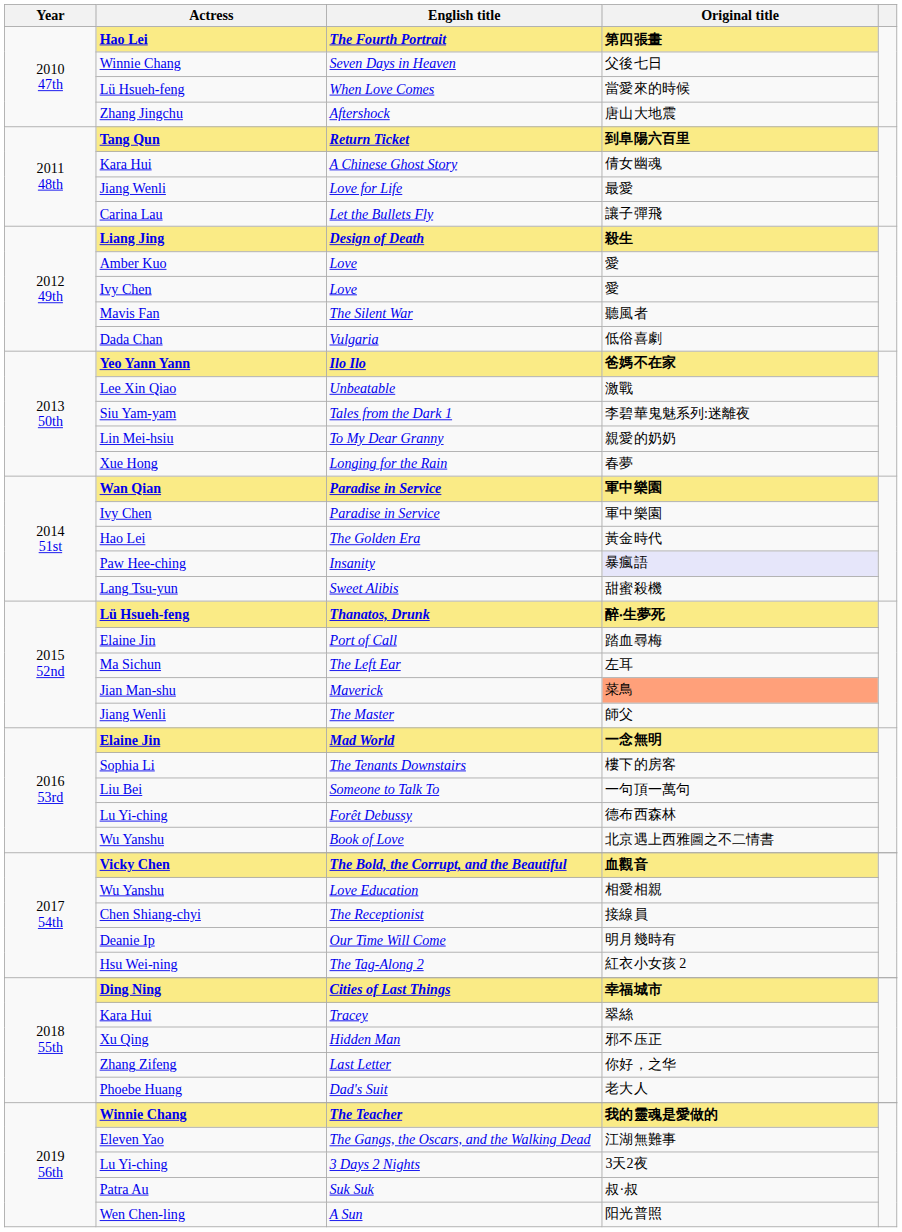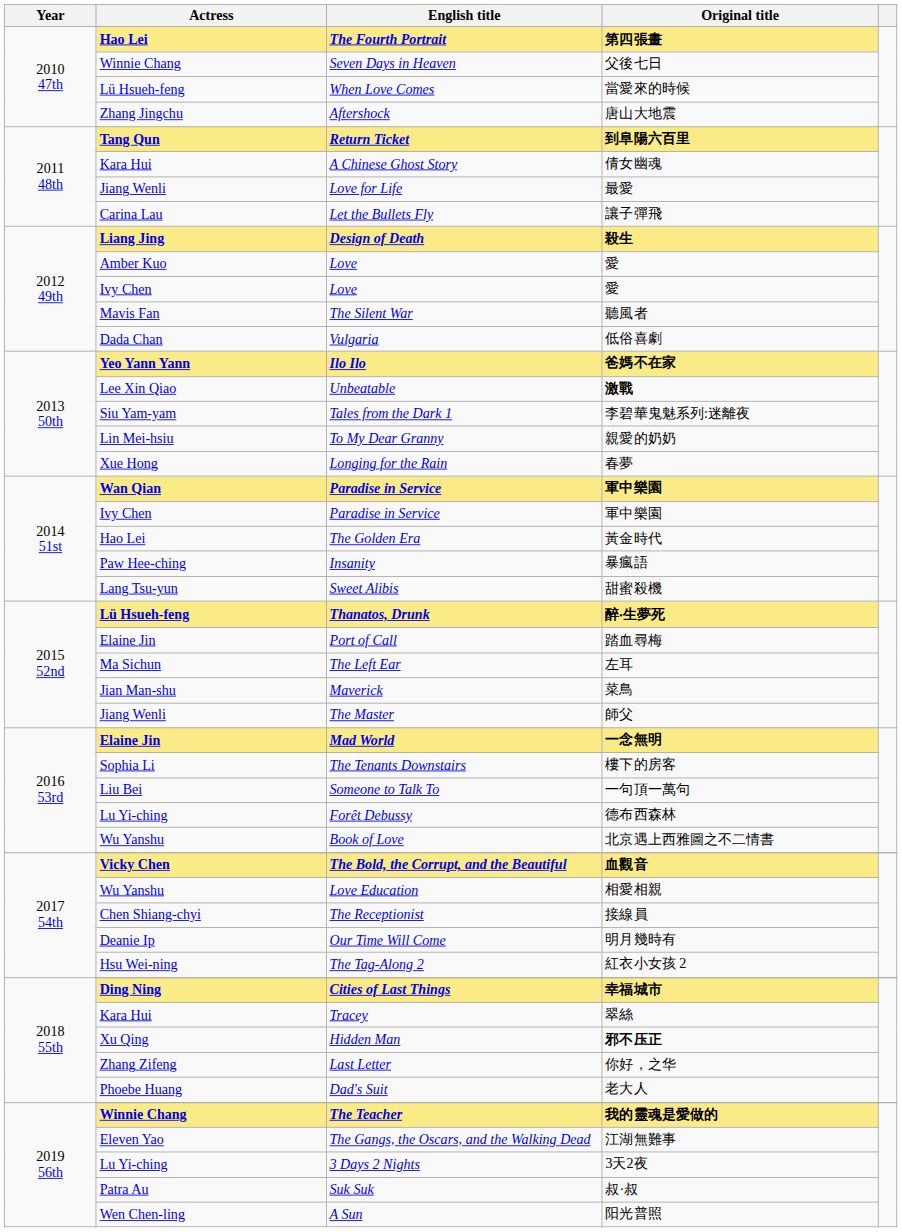(619, 388) normal -> (619, 388) bold
(627, 563) lavender background -> (627, 563) no background
(619, 689) lightsalmon background -> (619, 689) no background
(634, 1039) normal -> (634, 1039) bold
